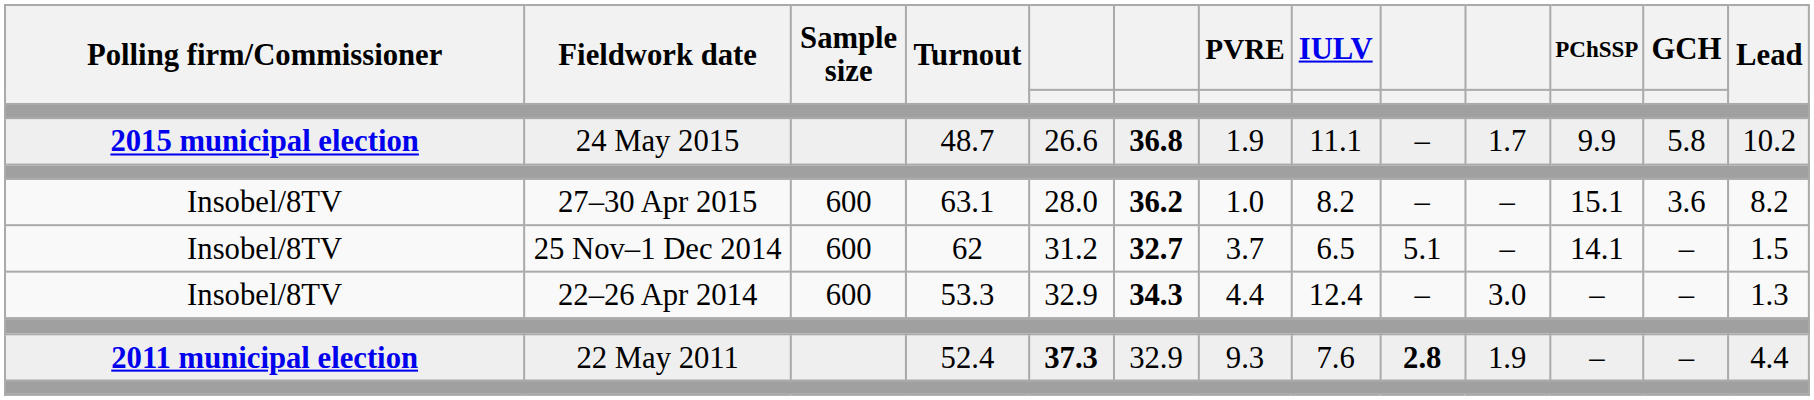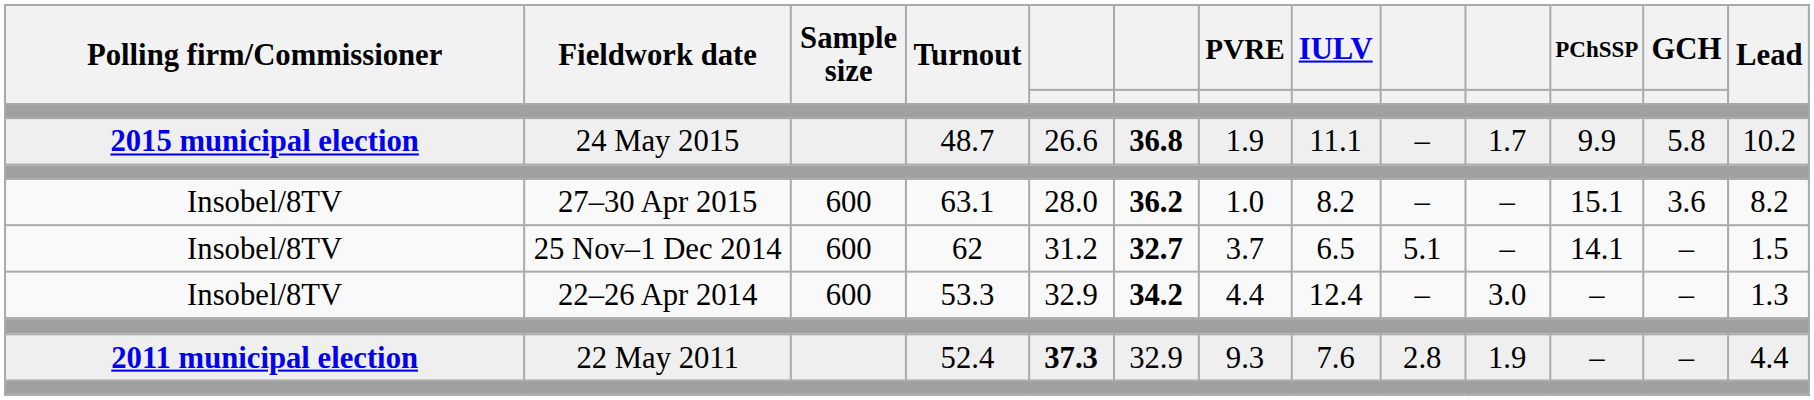(1156, 295) 34.3 -> (1156, 295) 34.2
(1422, 356) bold -> (1422, 356) normal
